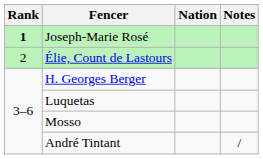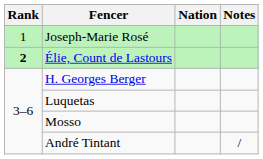(23, 36) bold -> (23, 36) normal
(23, 57) normal -> (23, 57) bold
